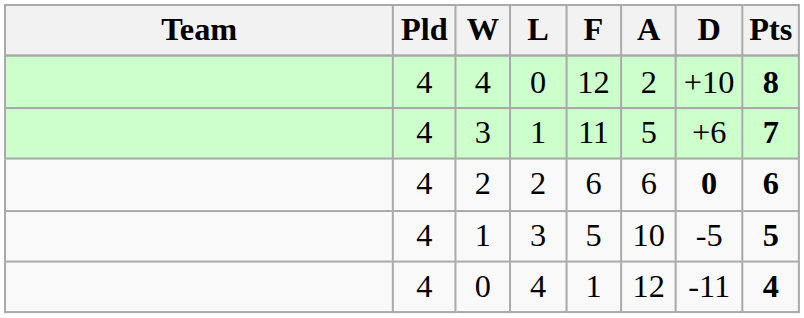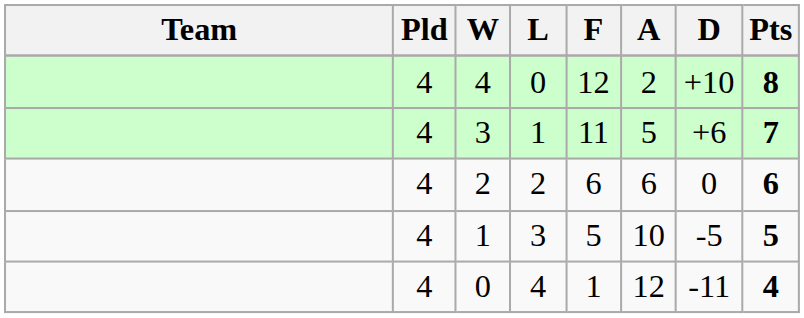(709, 183) bold -> (709, 183) normal
